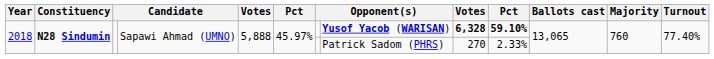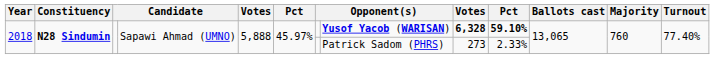(477, 45) 270 -> (477, 45) 273
